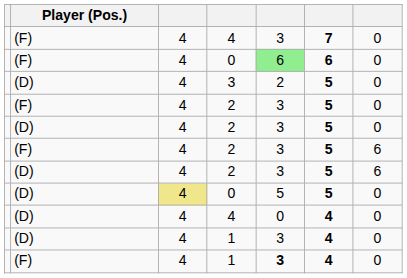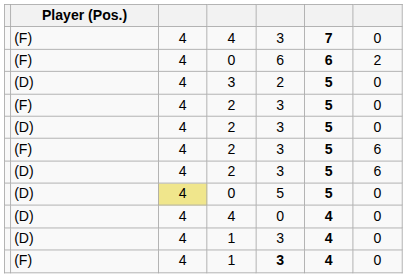(280, 60) lightgreen background -> (280, 60) no background
(378, 60) 0 -> (378, 60) 2
